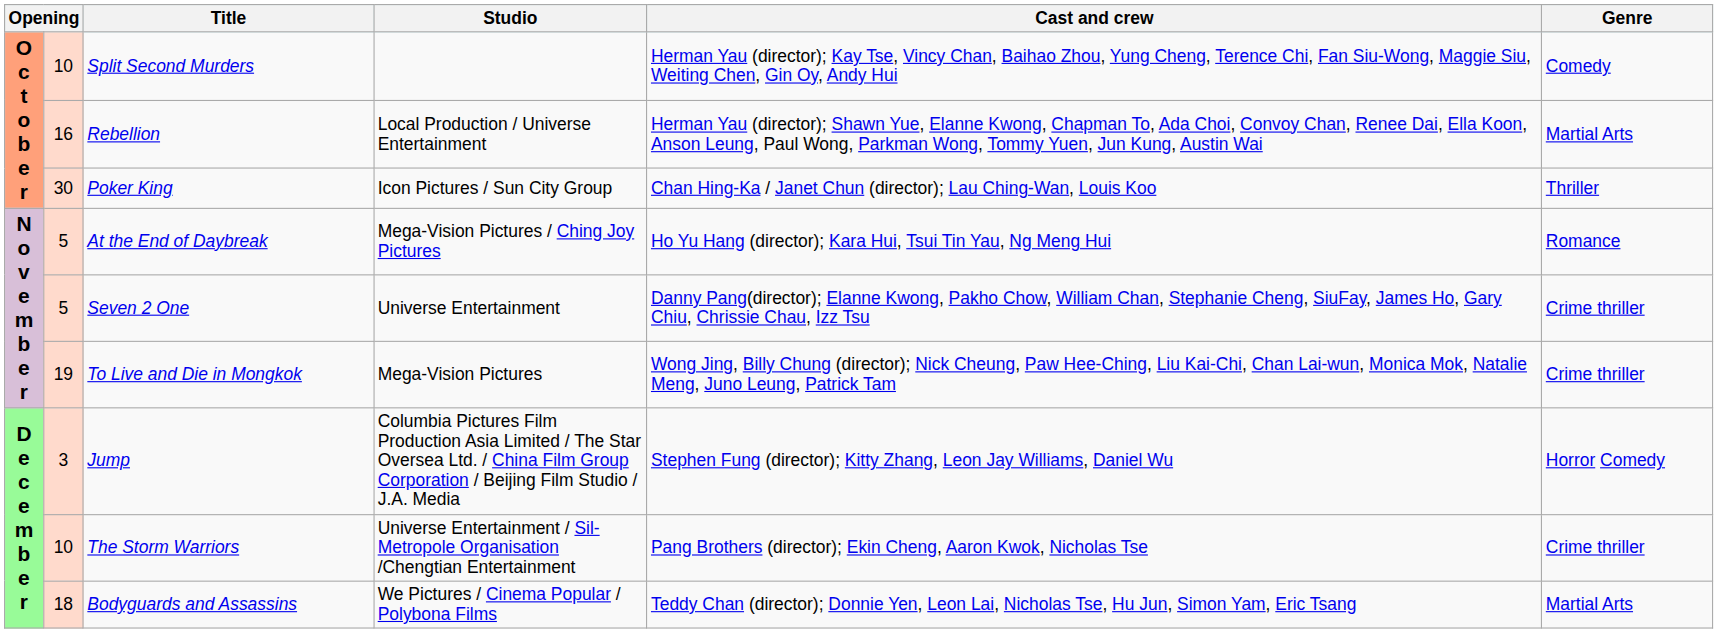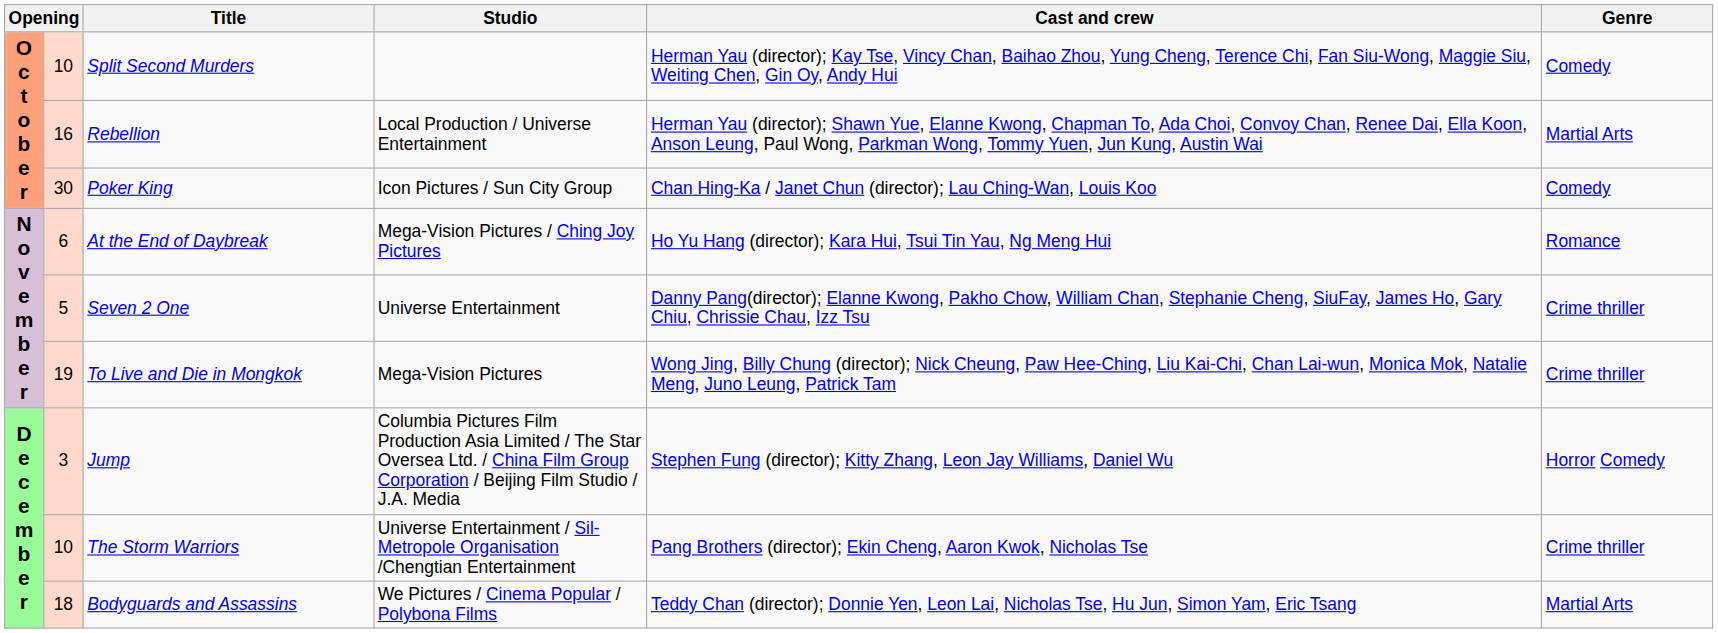(1572, 188) Thriller -> (1578, 188) Comedy
(63, 241) 5 -> (63, 241) 6
